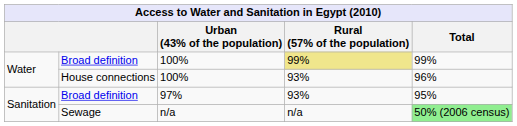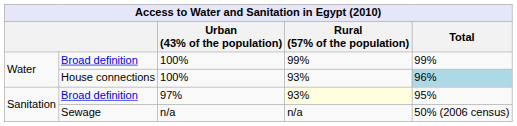(298, 60) khaki background -> (298, 60) no background
(425, 78) no background -> (425, 78) lightblue background
(298, 95) no background -> (298, 95) lightyellow background
(462, 113) lightgreen background -> (462, 113) no background
